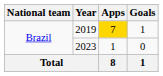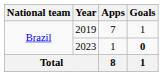(113, 29) gold background -> (113, 29) no background
(143, 46) normal -> (143, 46) bold
